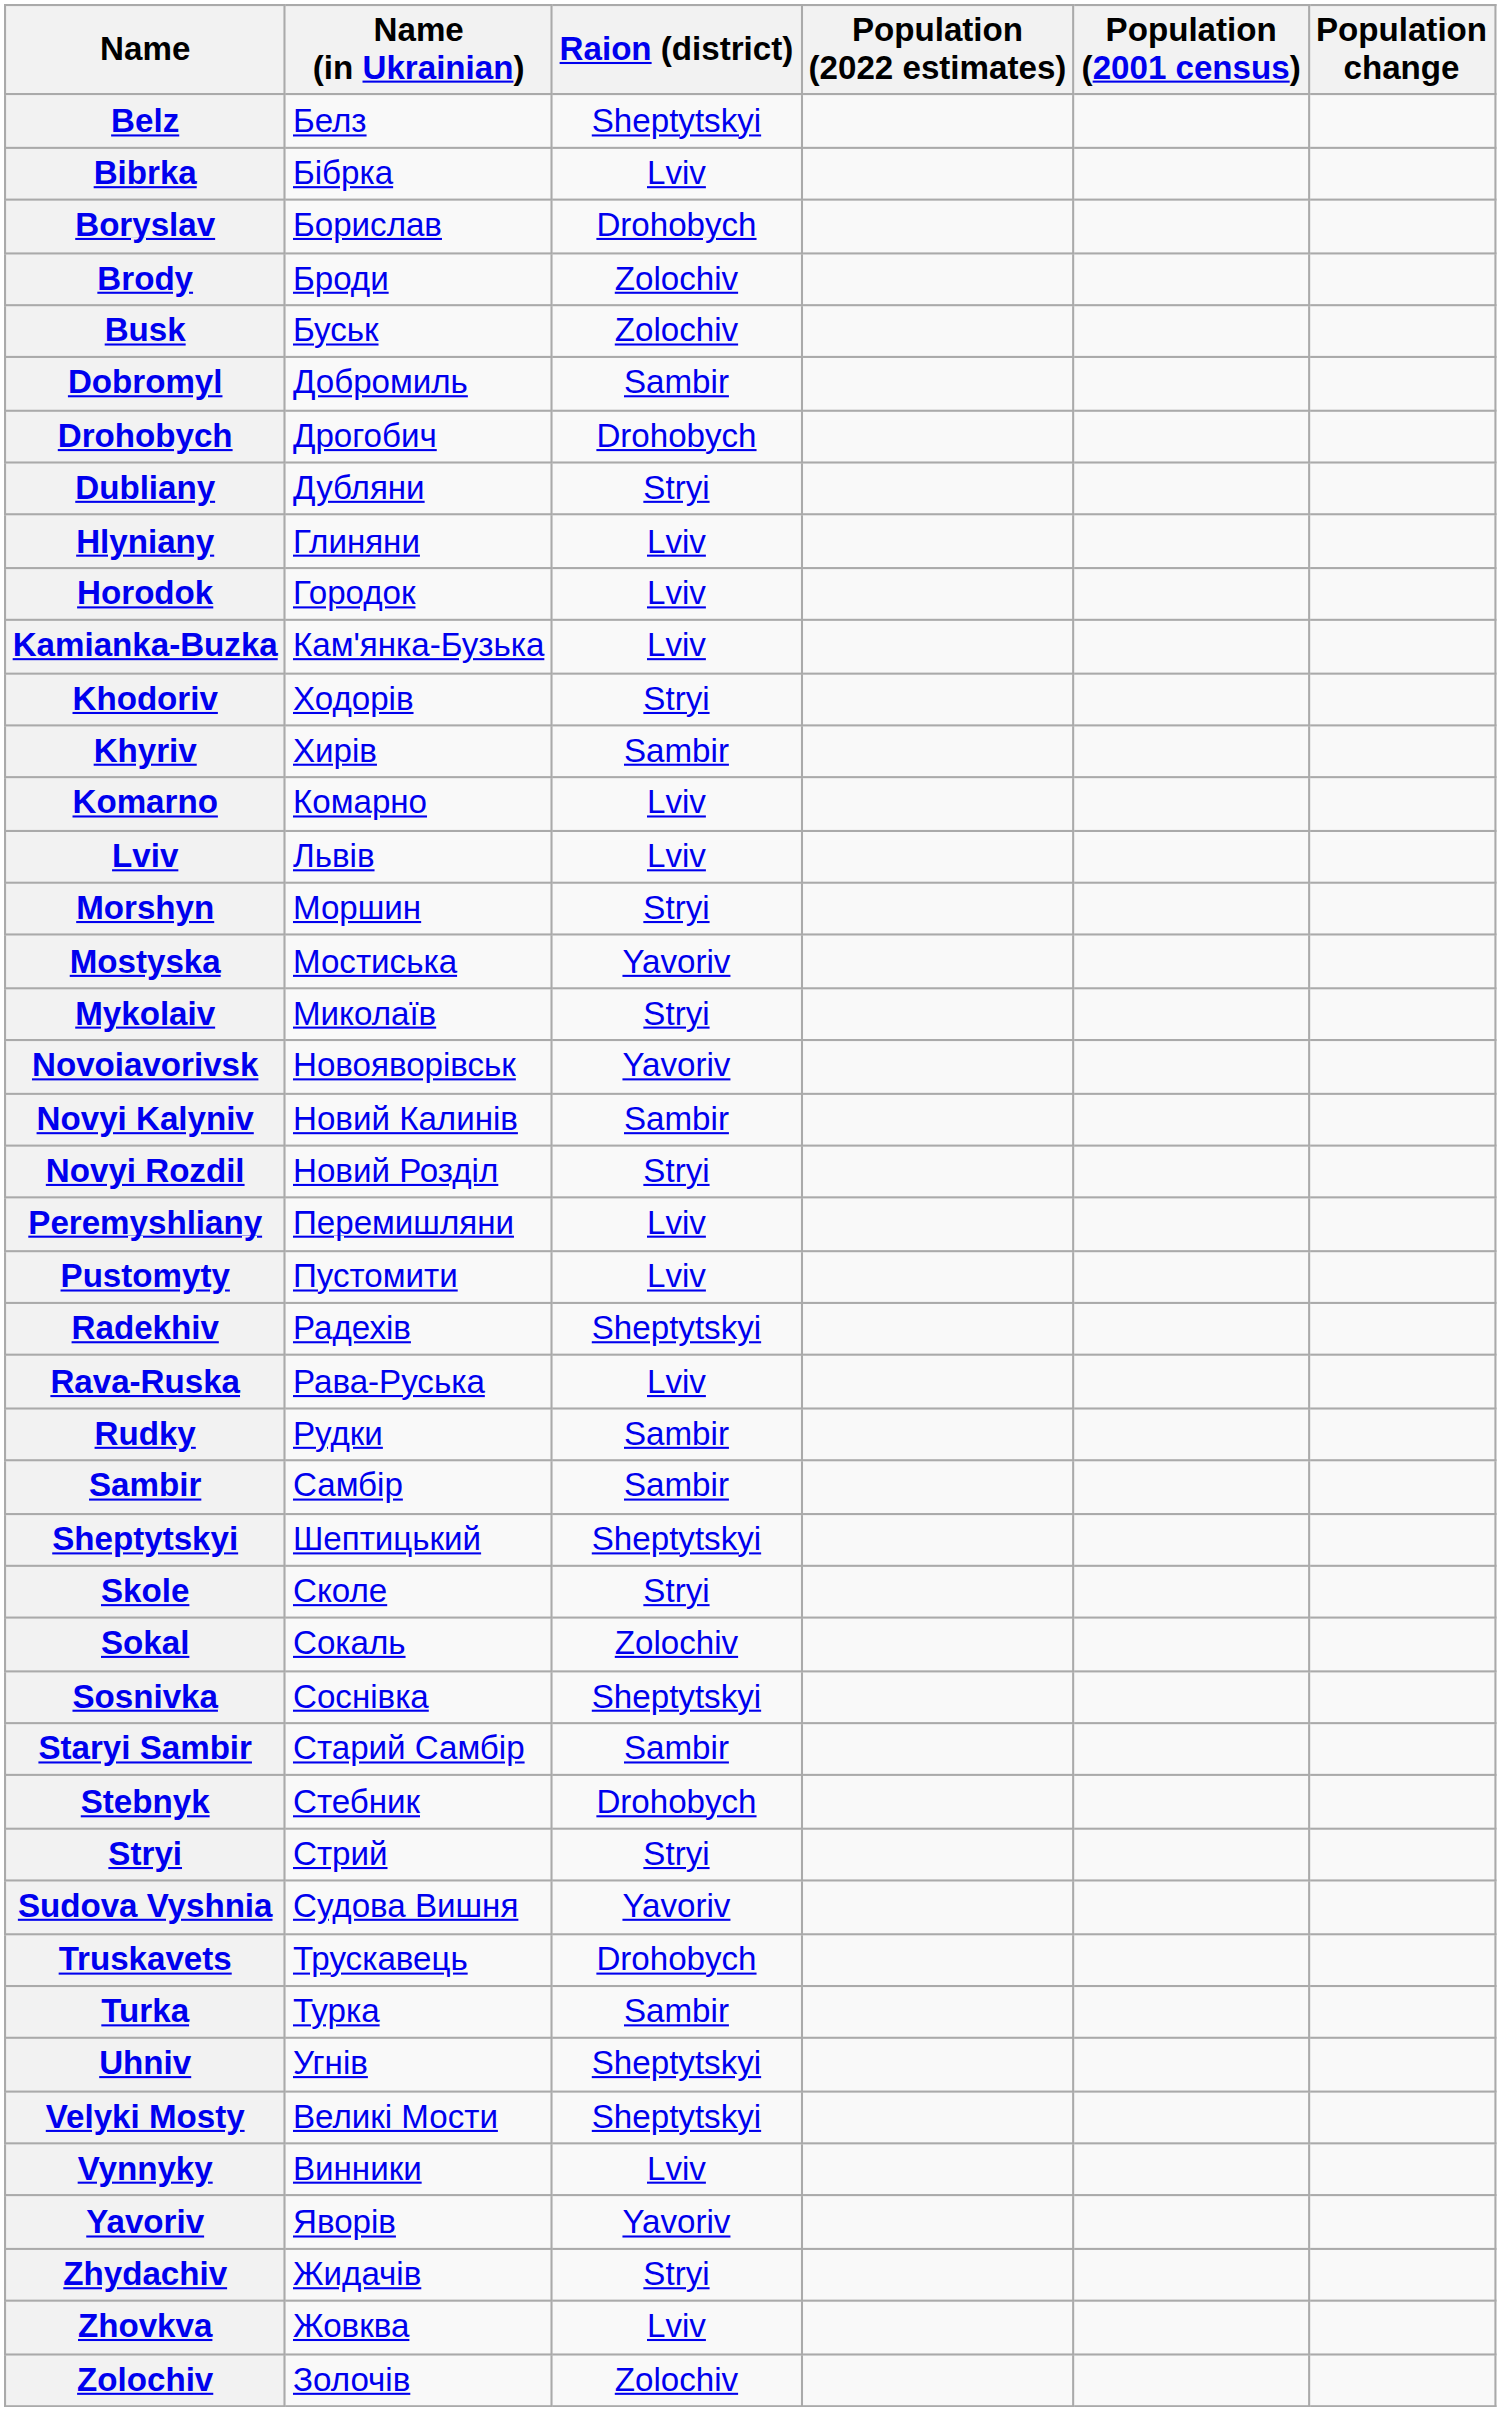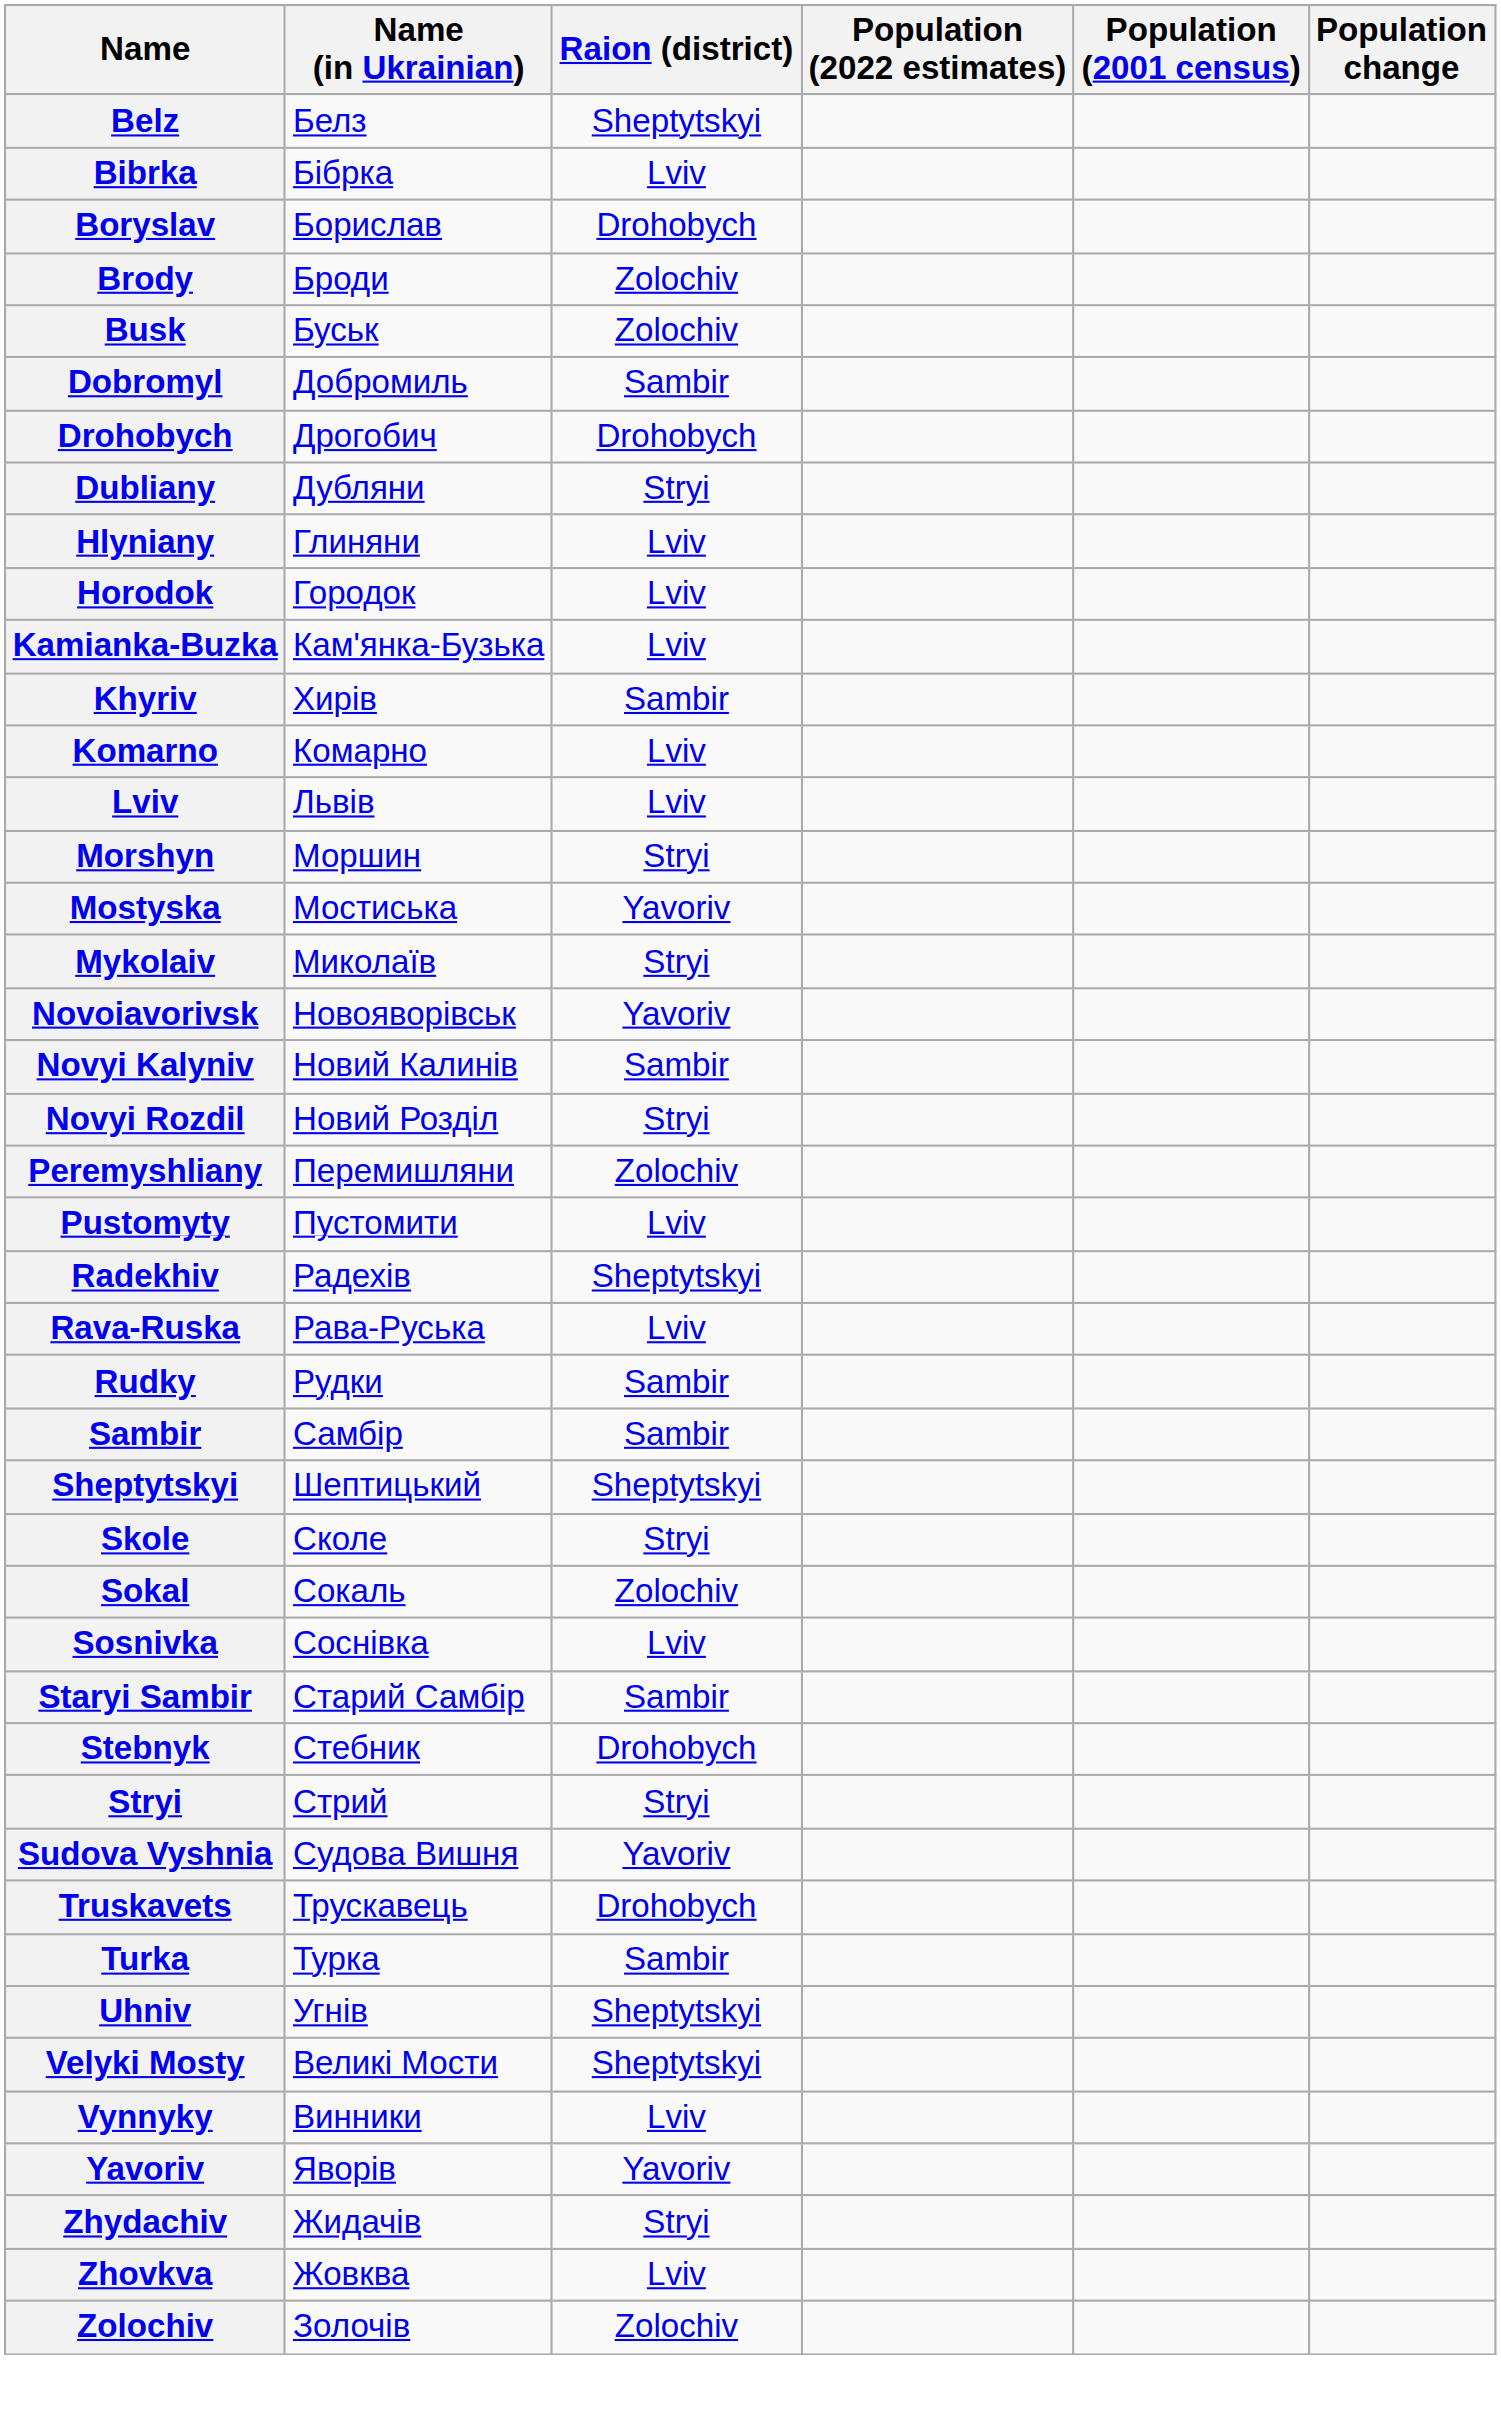- row: (145, 698)
(676, 1223) Lviv -> (676, 1171) Zolochiv
(676, 1696) Sheptytskyi -> (676, 1643) Lviv
